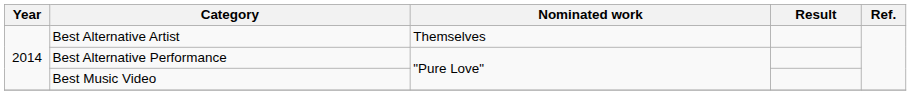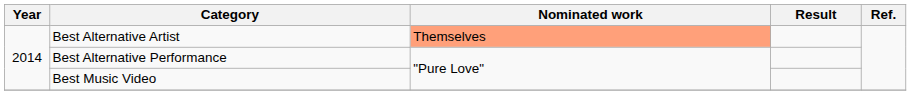(449, 36) no background -> (449, 36) lightsalmon background
